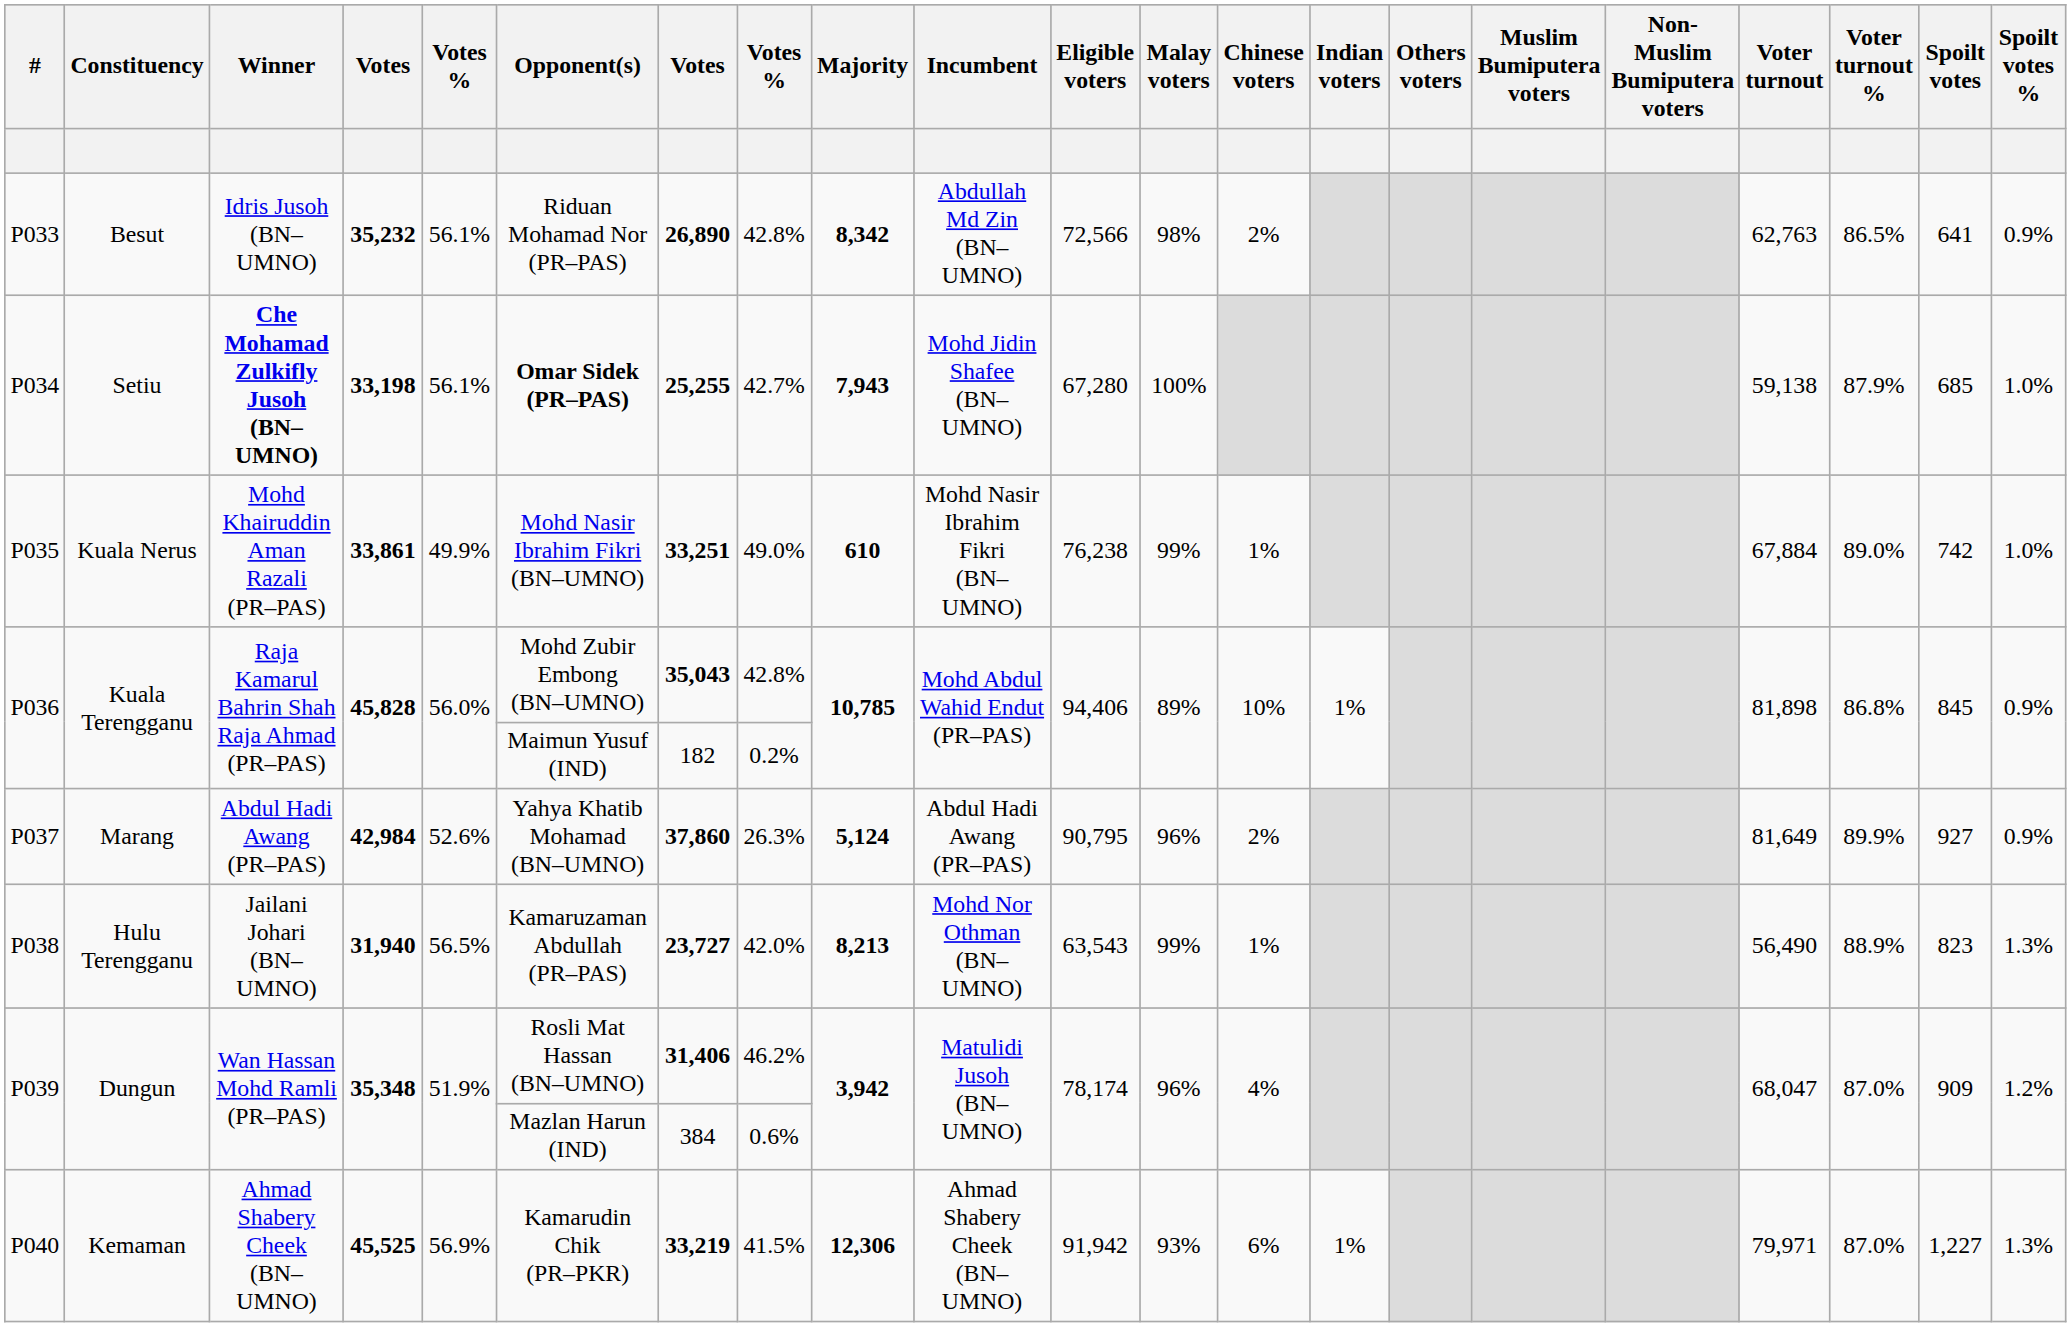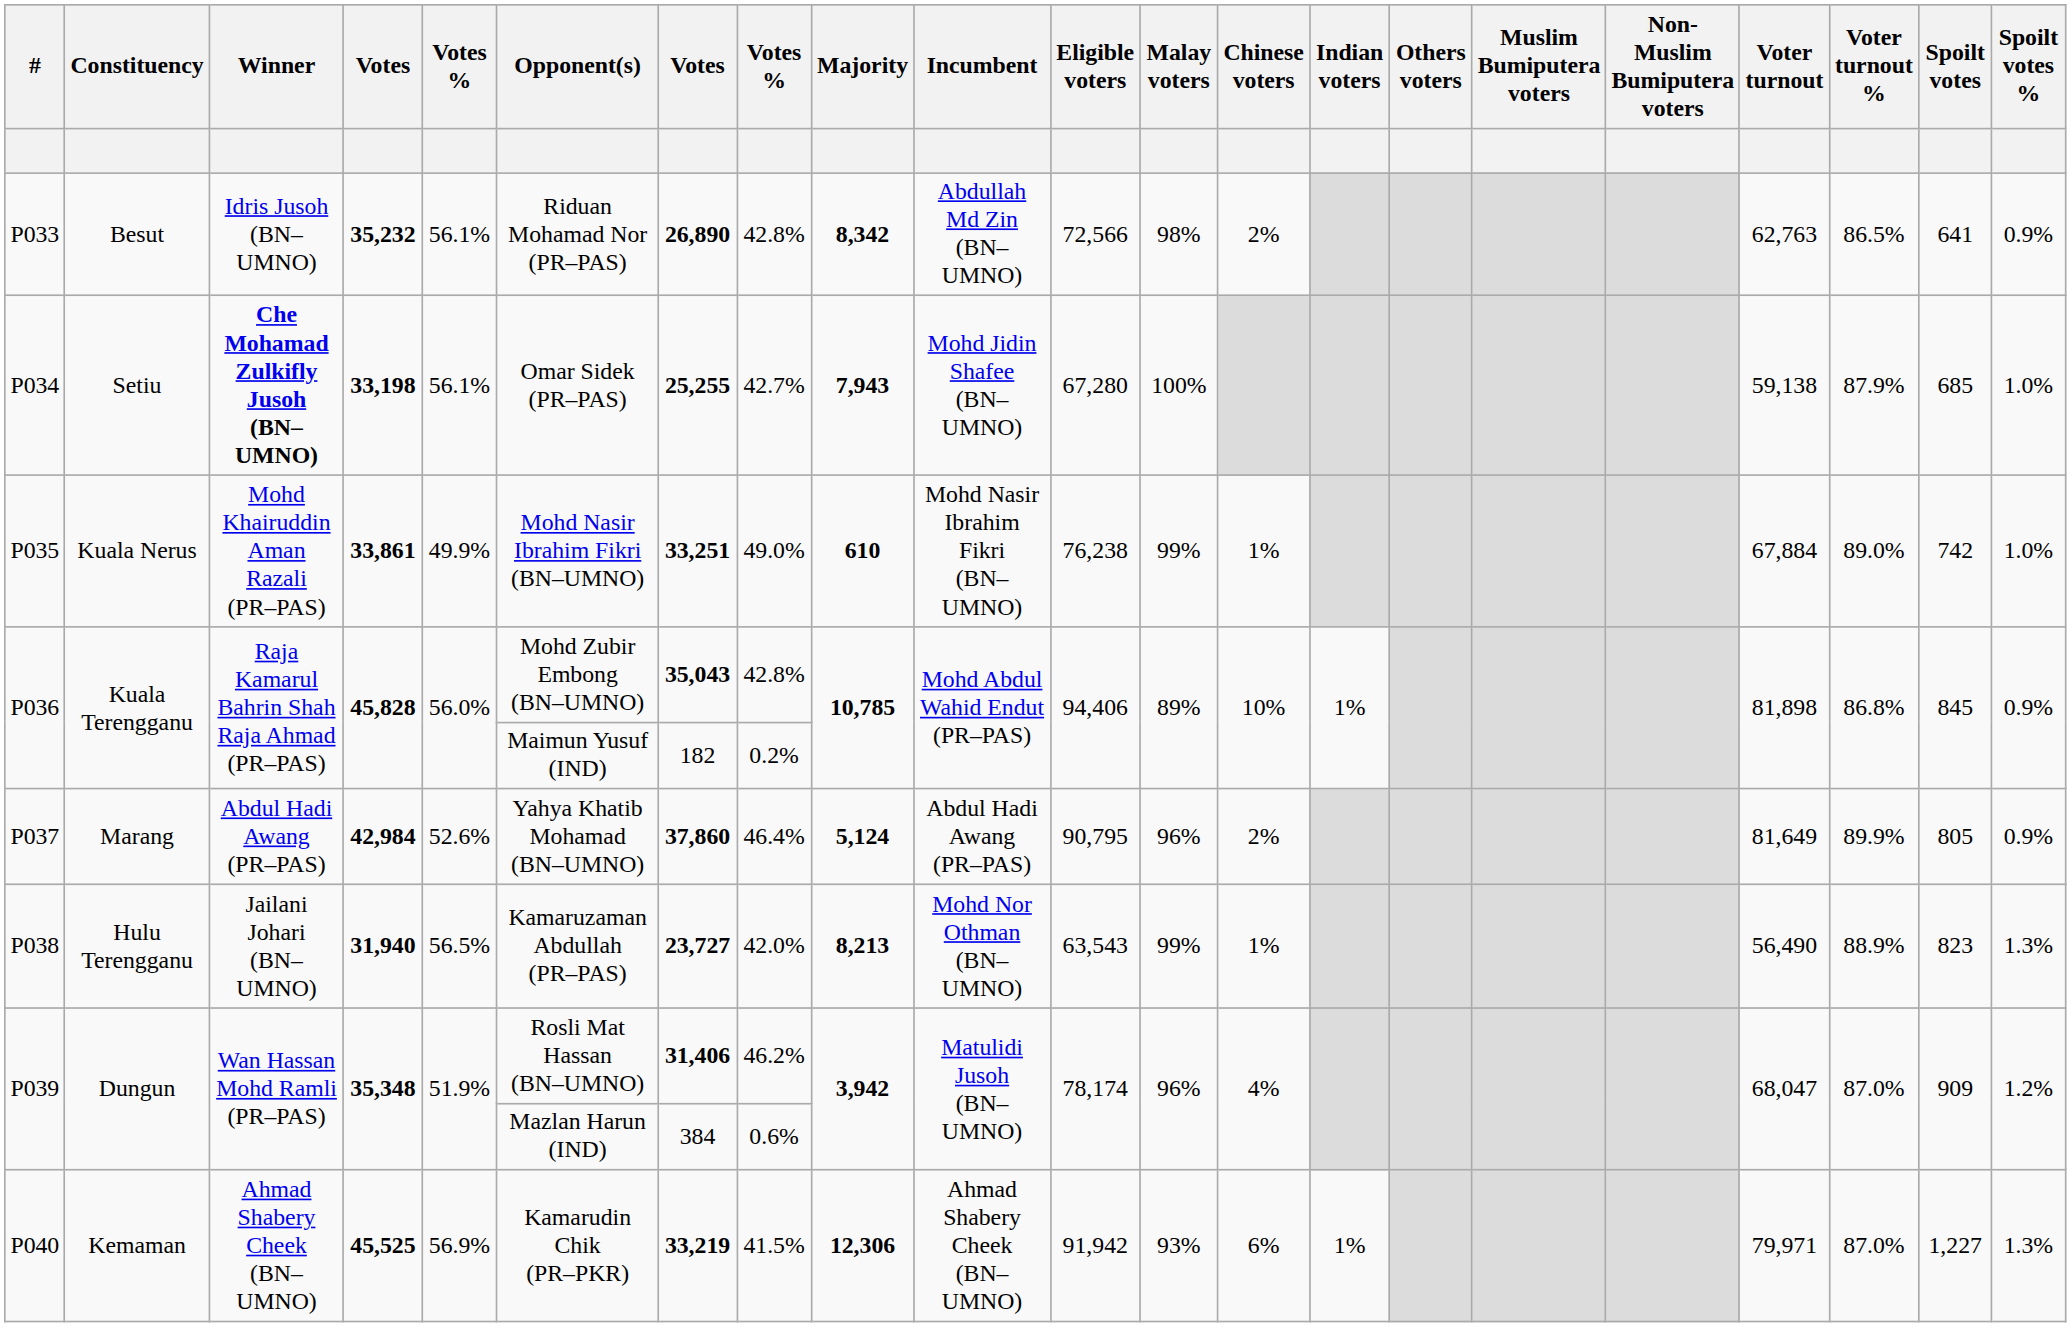(578, 385) bold -> (578, 385) normal
(774, 836) 26.3% -> (774, 836) 46.4%
(1955, 836) 927 -> (1955, 836) 805
